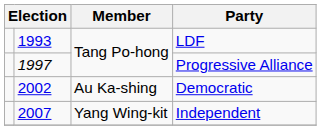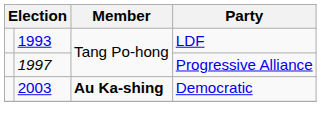(35, 88) 2002 -> (35, 88) 2003
(116, 88) normal -> (119, 88) bold
- row: (218, 112)
